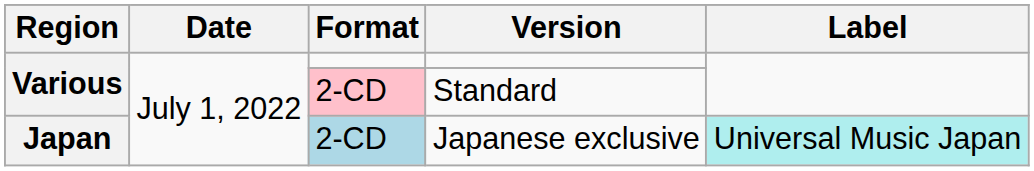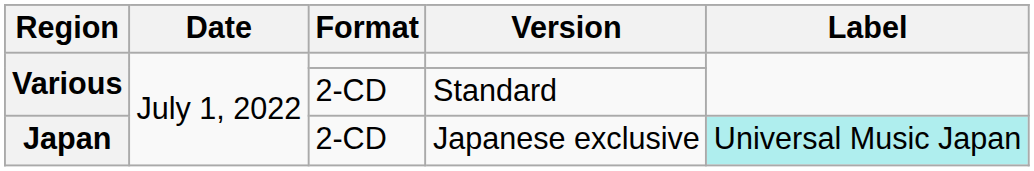(351, 91) pink background -> (351, 91) no background
(351, 139) lightblue background -> (351, 139) no background
